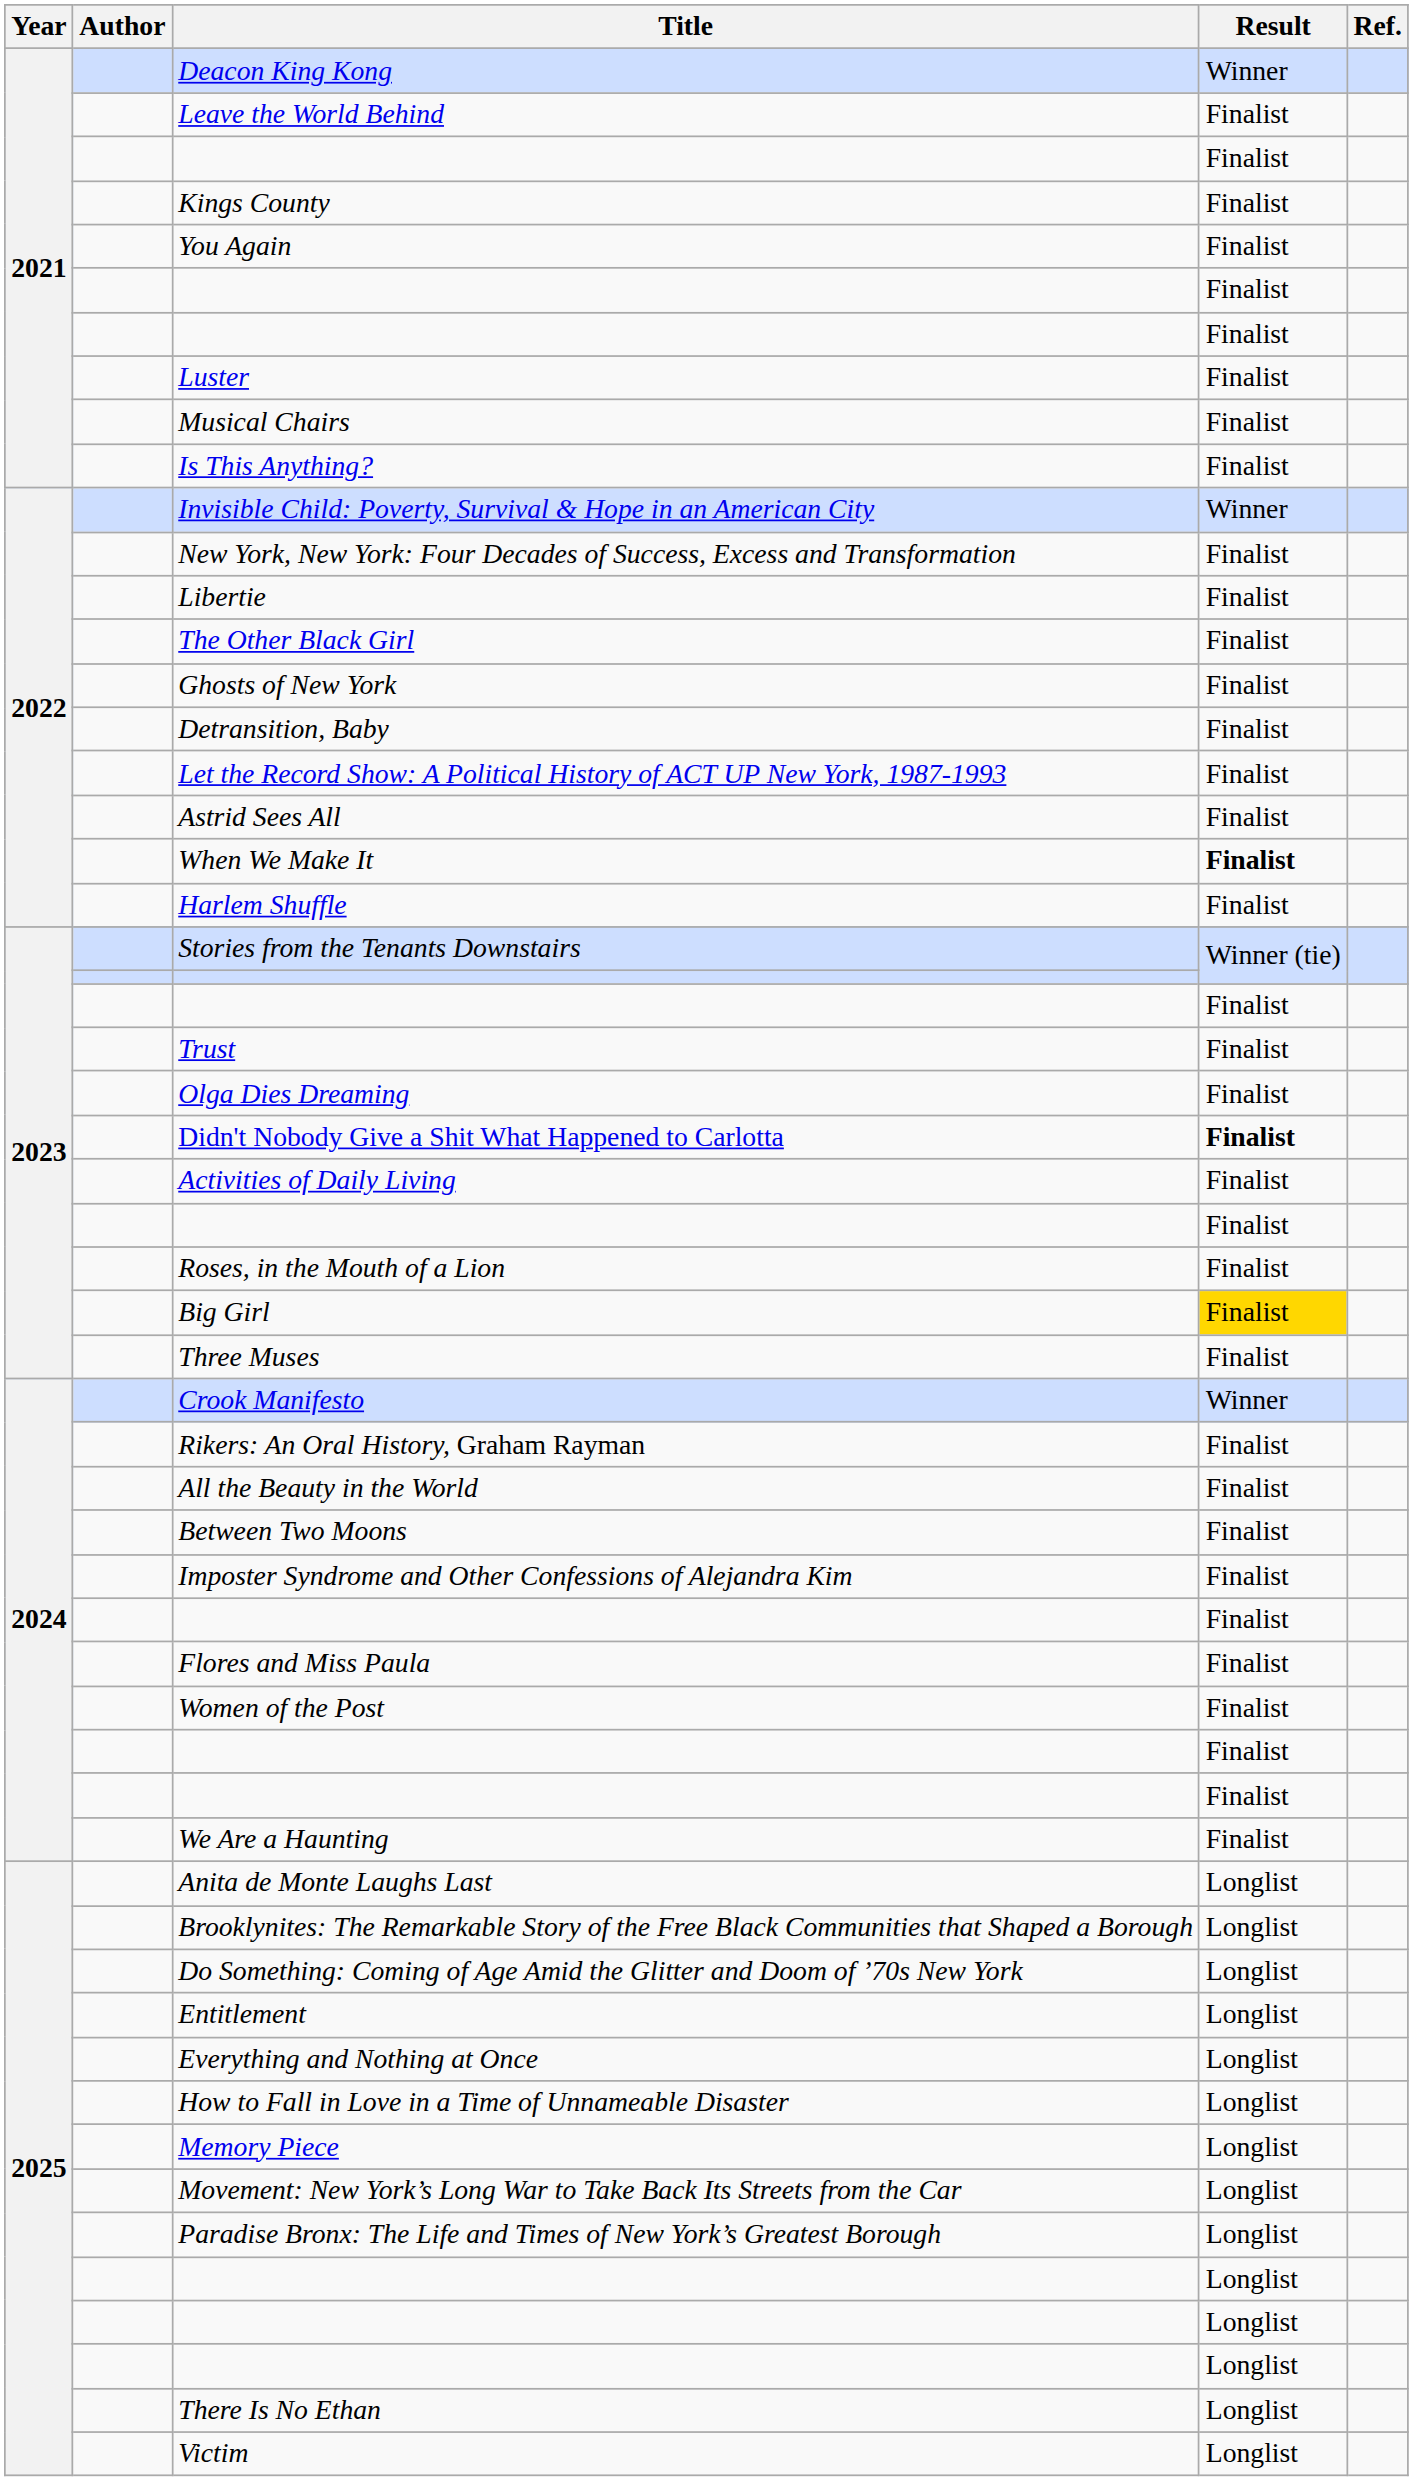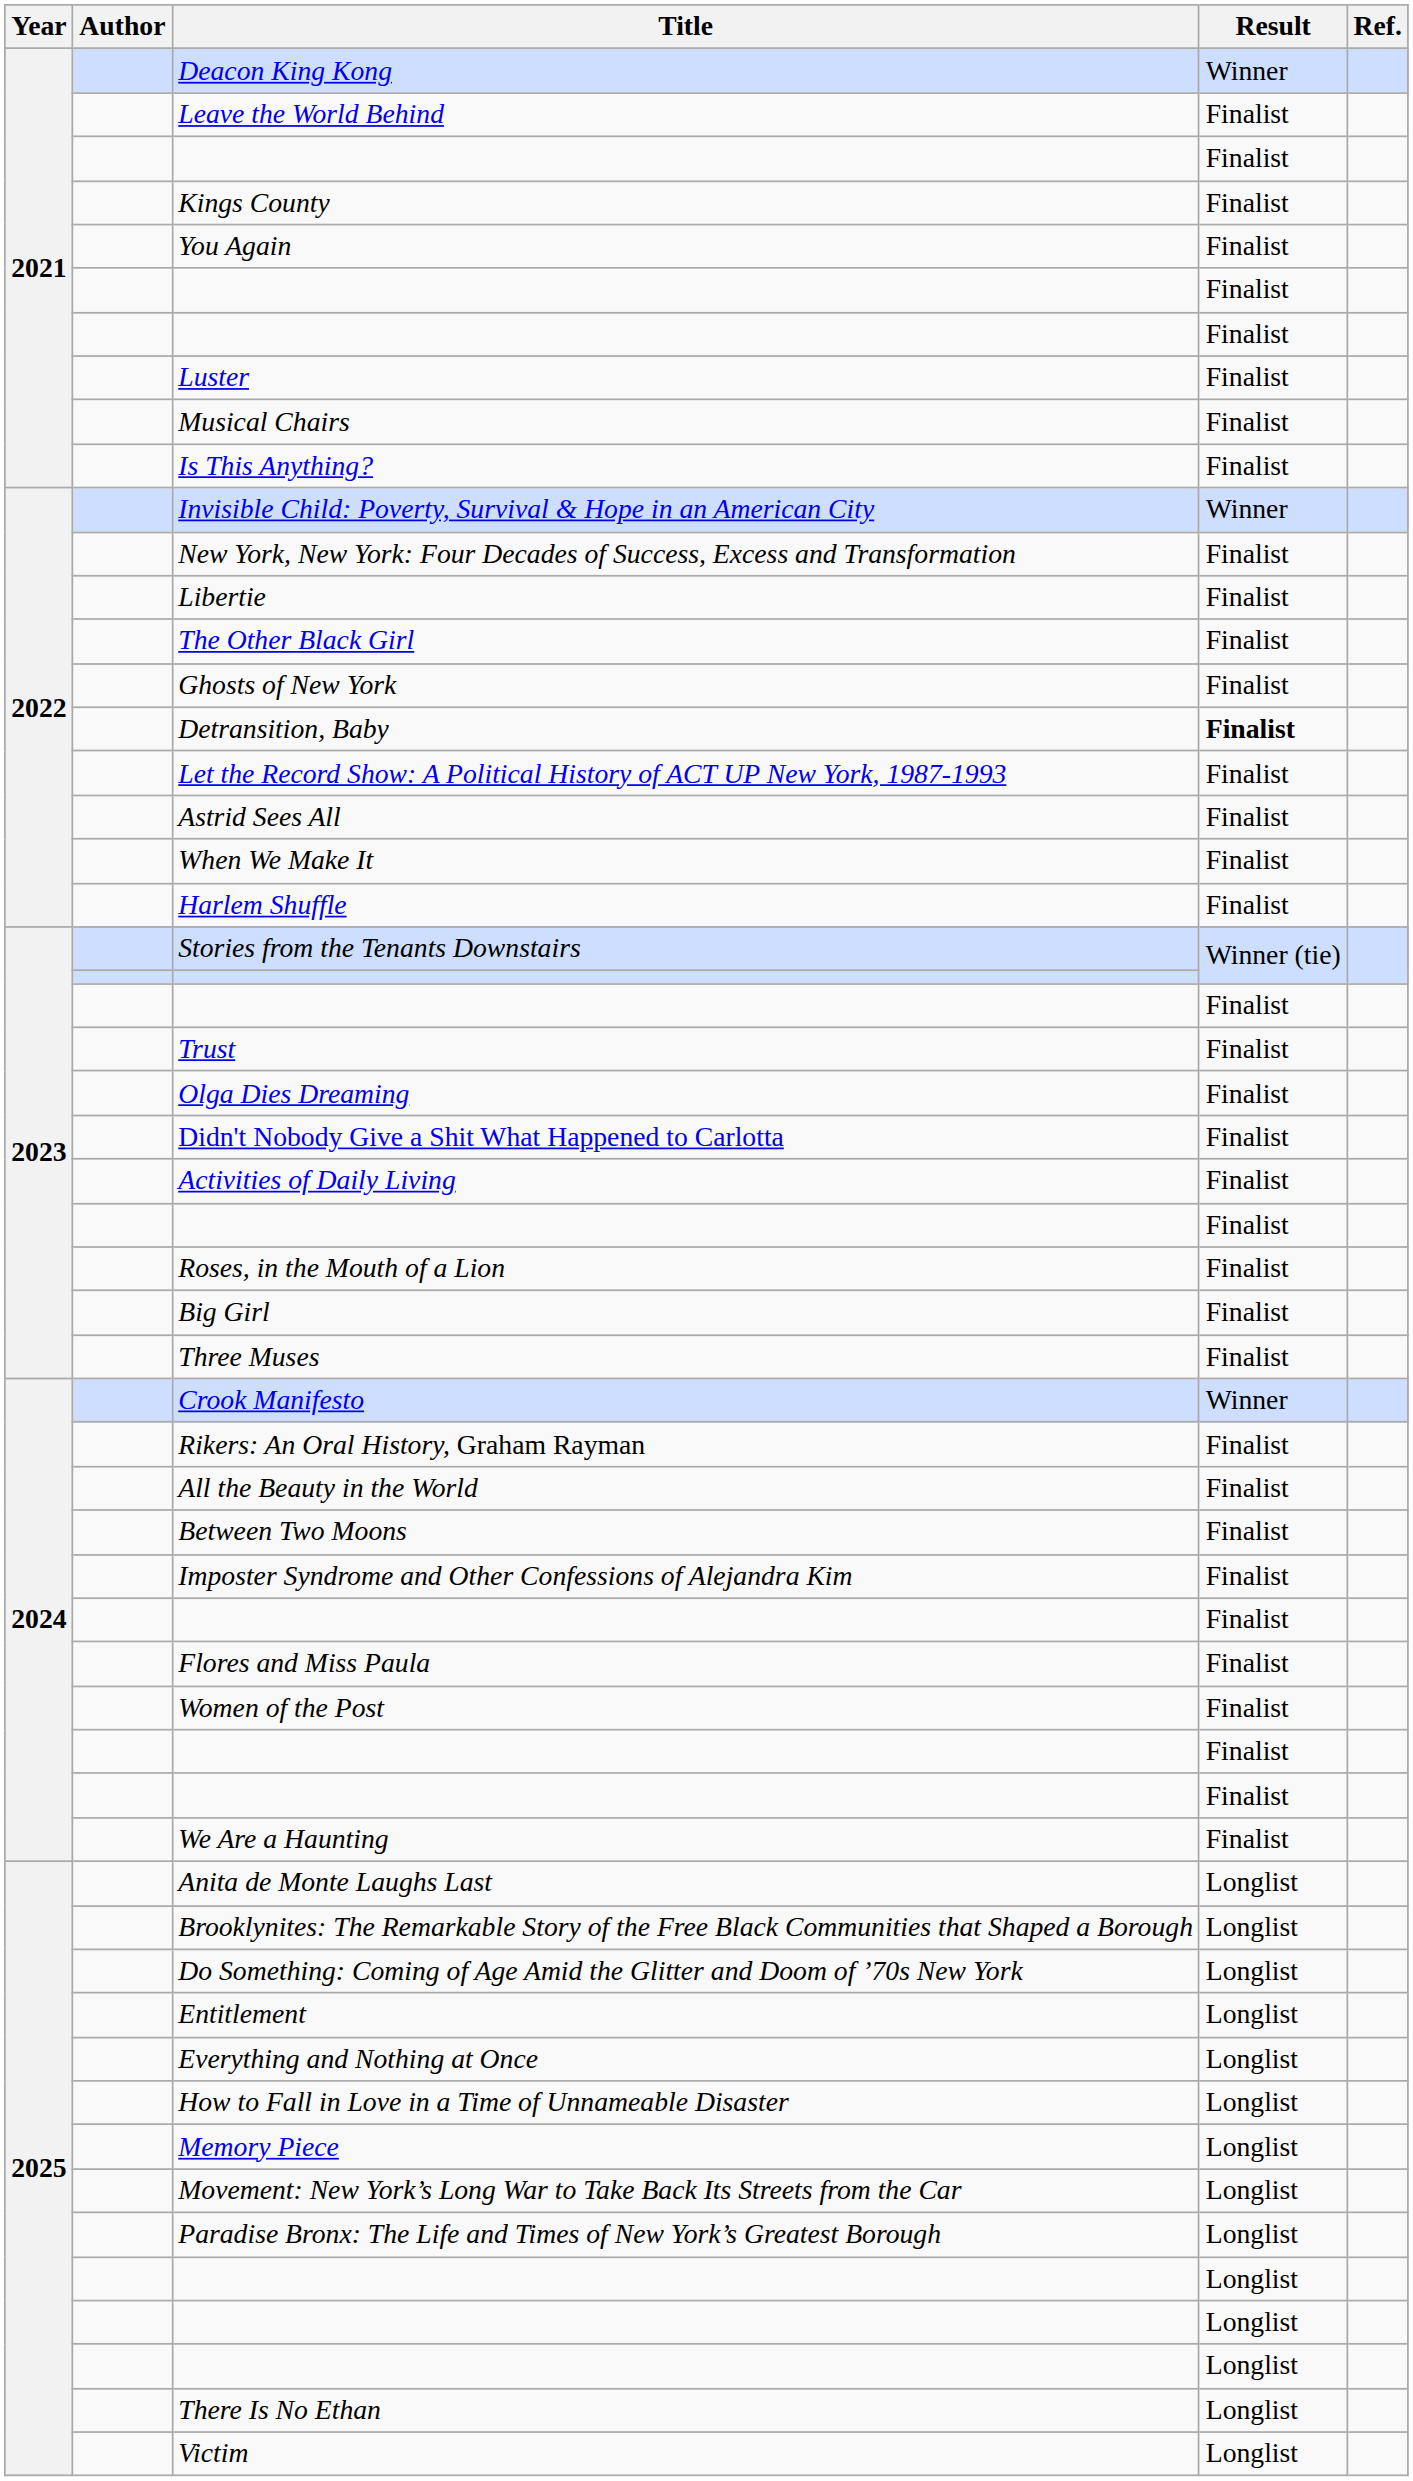(1247, 728) normal -> (1250, 728) bold
(1250, 860) bold -> (1247, 860) normal
(1250, 1136) bold -> (1247, 1136) normal
(1247, 1312) gold background -> (1247, 1312) no background
